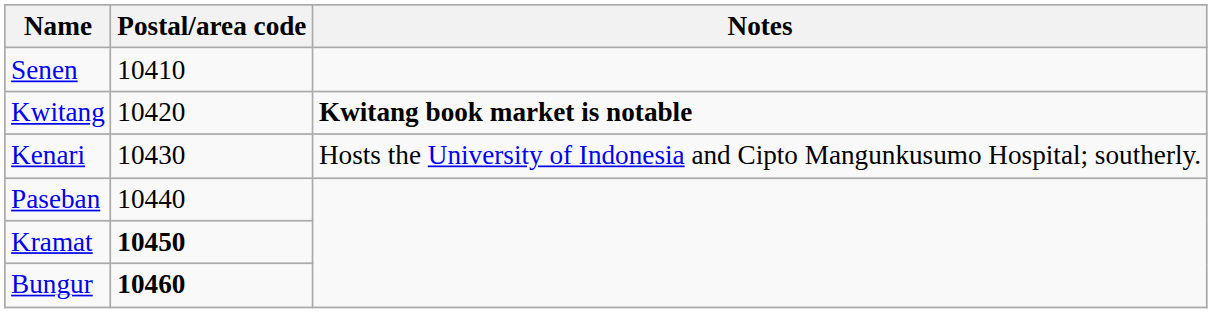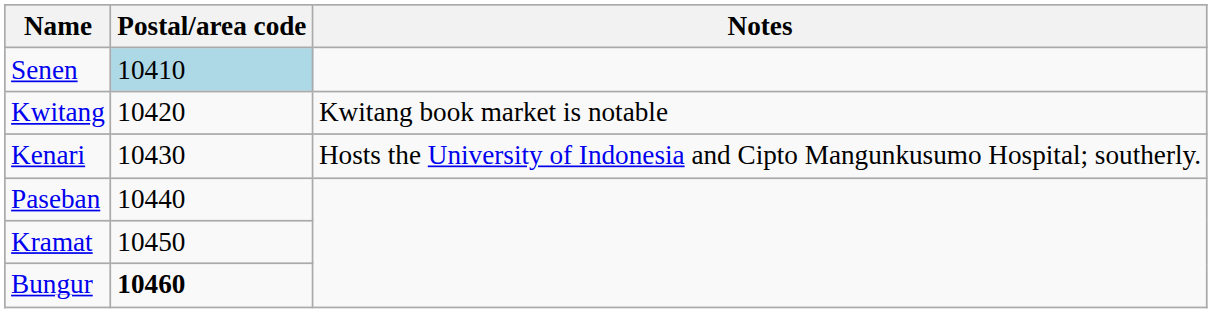(151, 69) no background -> (151, 69) lightblue background
(506, 112) bold -> (493, 112) normal
(151, 241) bold -> (151, 241) normal
